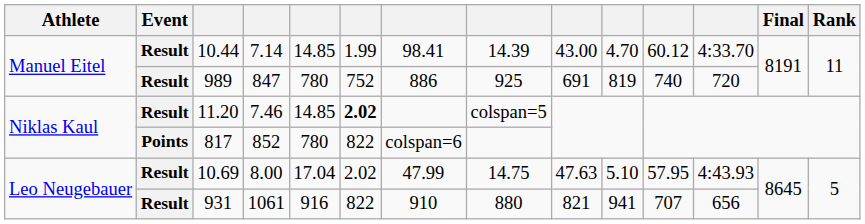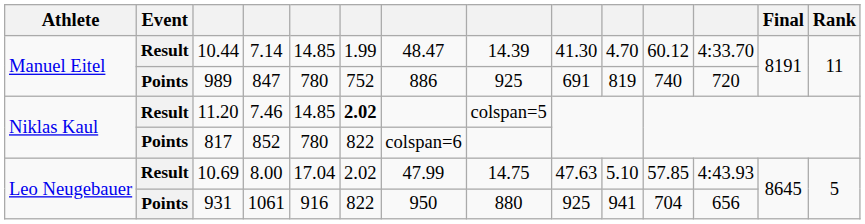(423, 50) 98.41 -> (423, 50) 48.47
(576, 50) 43.00 -> (576, 50) 41.30
(165, 81) Result -> (165, 81) Points
(668, 173) 57.95 -> (668, 173) 57.85
(165, 204) Result -> (165, 204) Points
(423, 204) 910 -> (423, 204) 950
(576, 204) 821 -> (576, 204) 925
(668, 204) 707 -> (668, 204) 704
